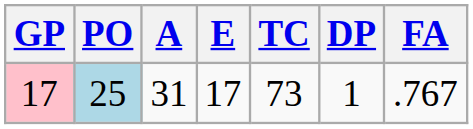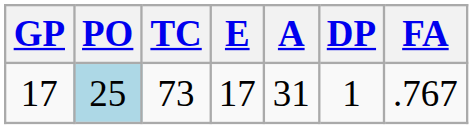columns swapped: (169, 33) <-> (284, 33)
(39, 92) pink background -> (39, 92) no background
